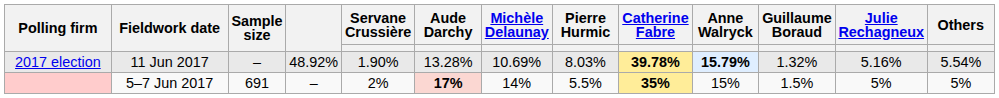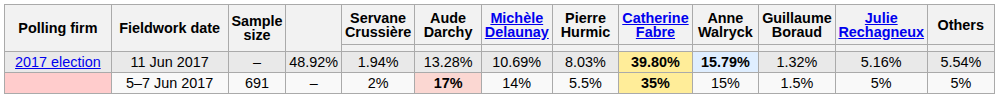(378, 62) 1.90% -> (378, 62) 1.94%
(655, 62) 39.78% -> (655, 62) 39.80%
